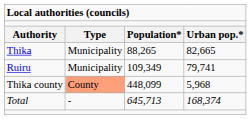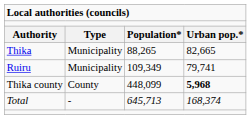(83, 84) lightsalmon background -> (83, 84) no background
(198, 84) normal -> (198, 84) bold
